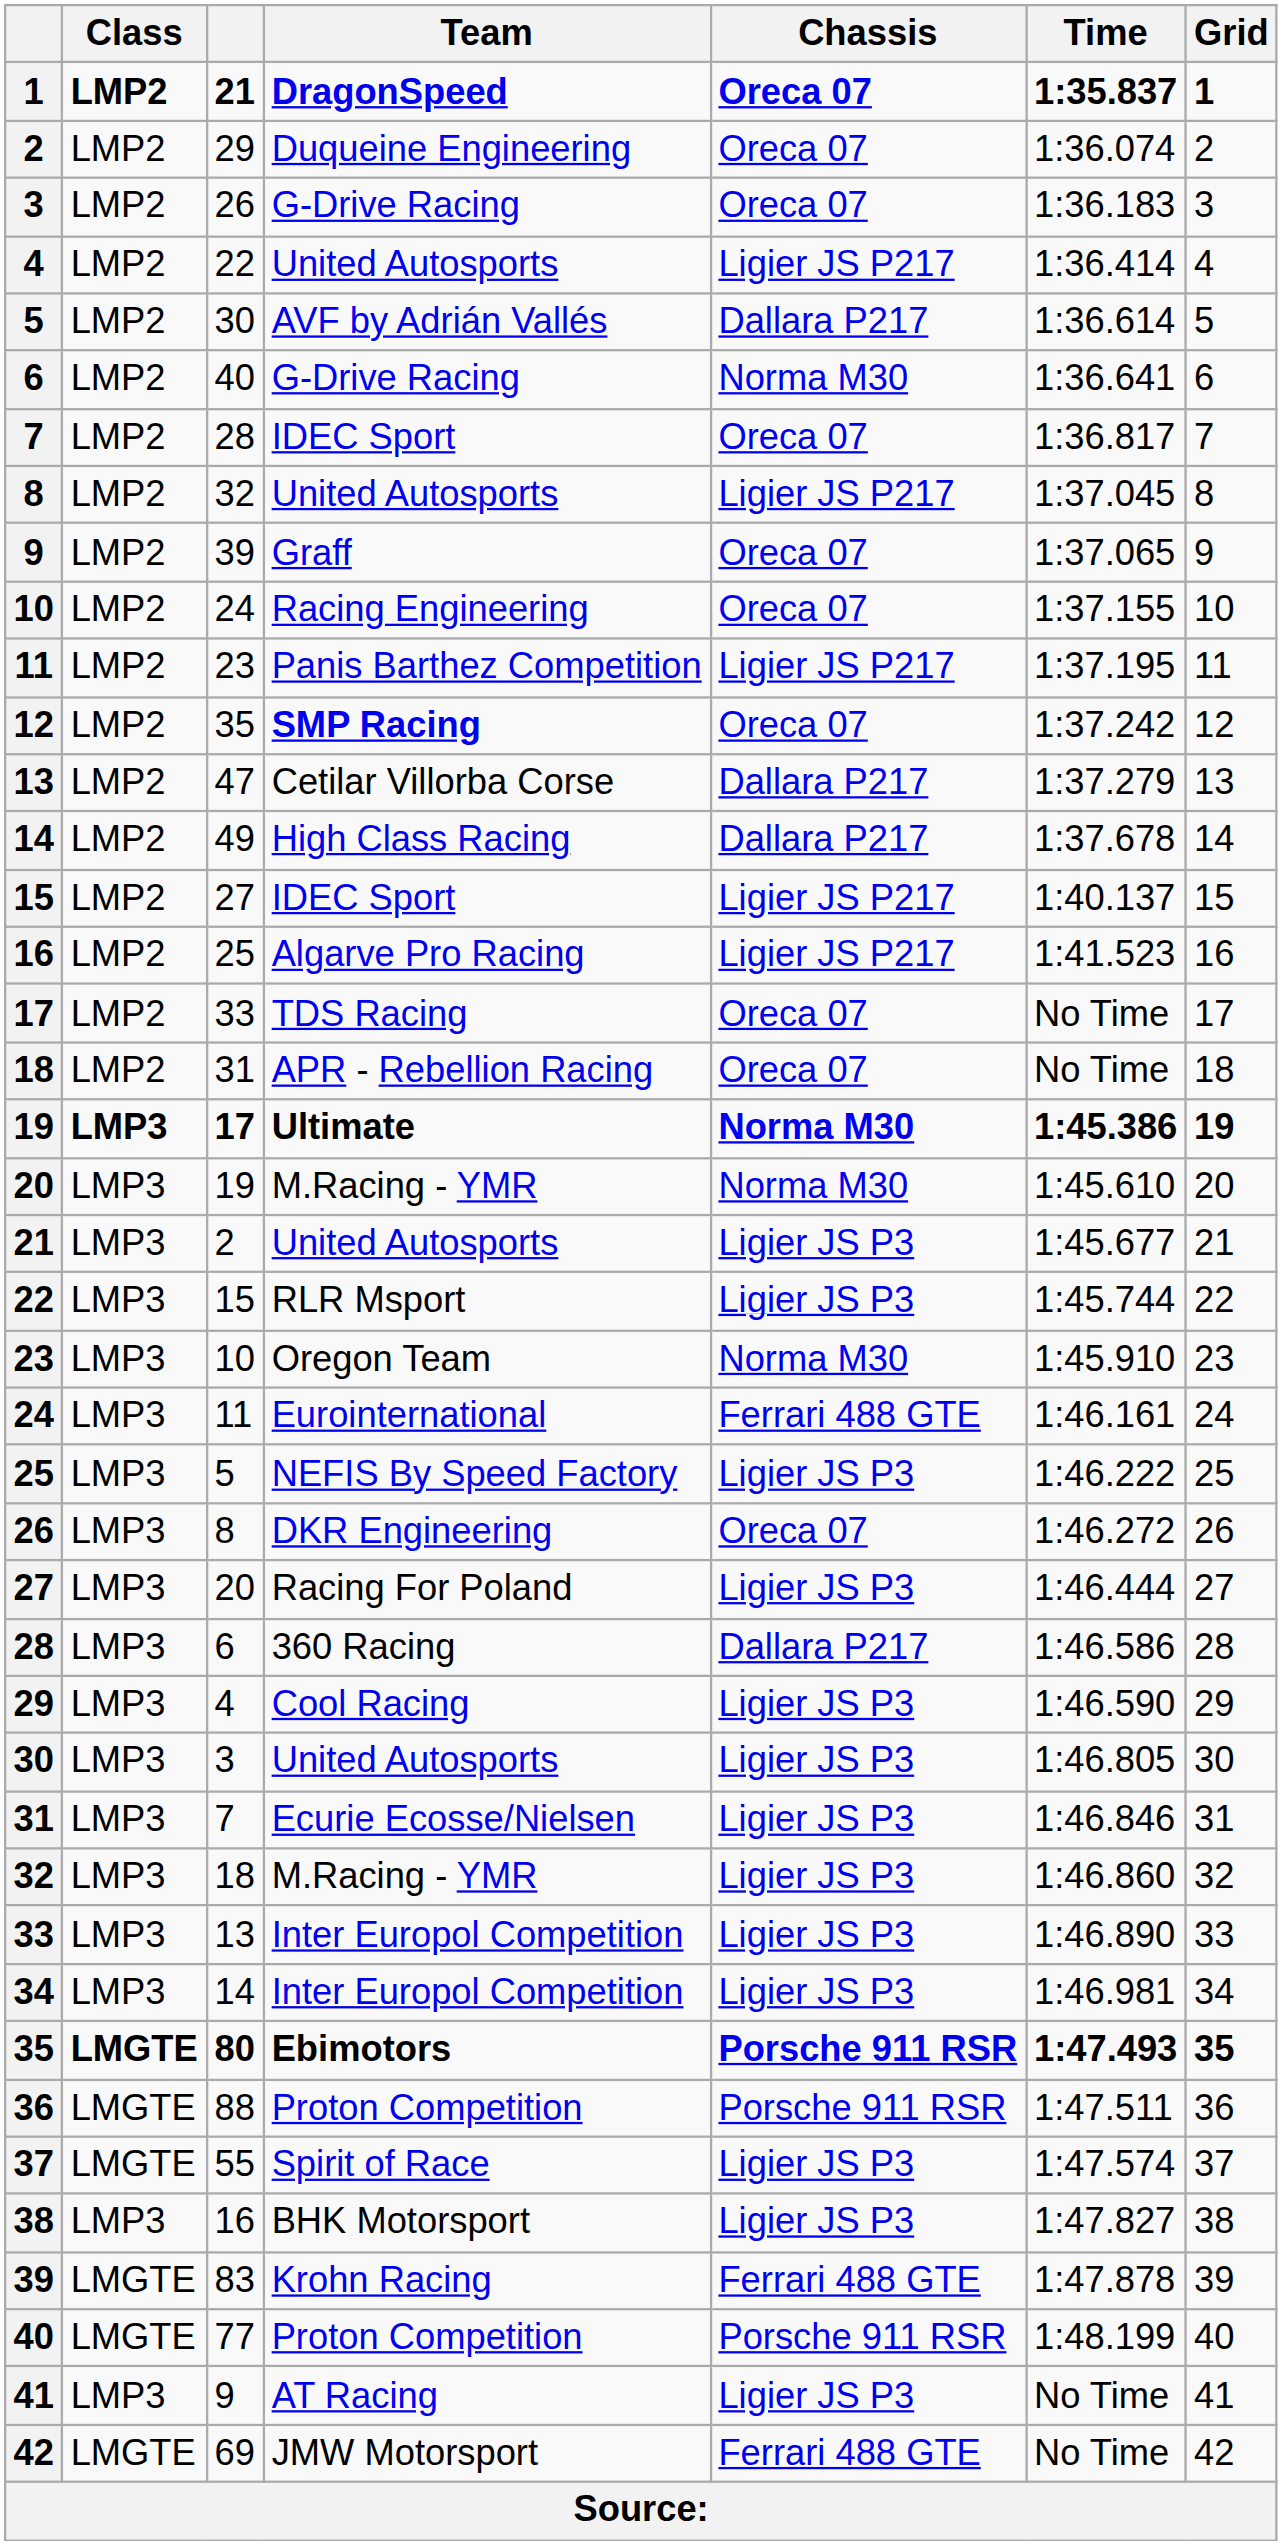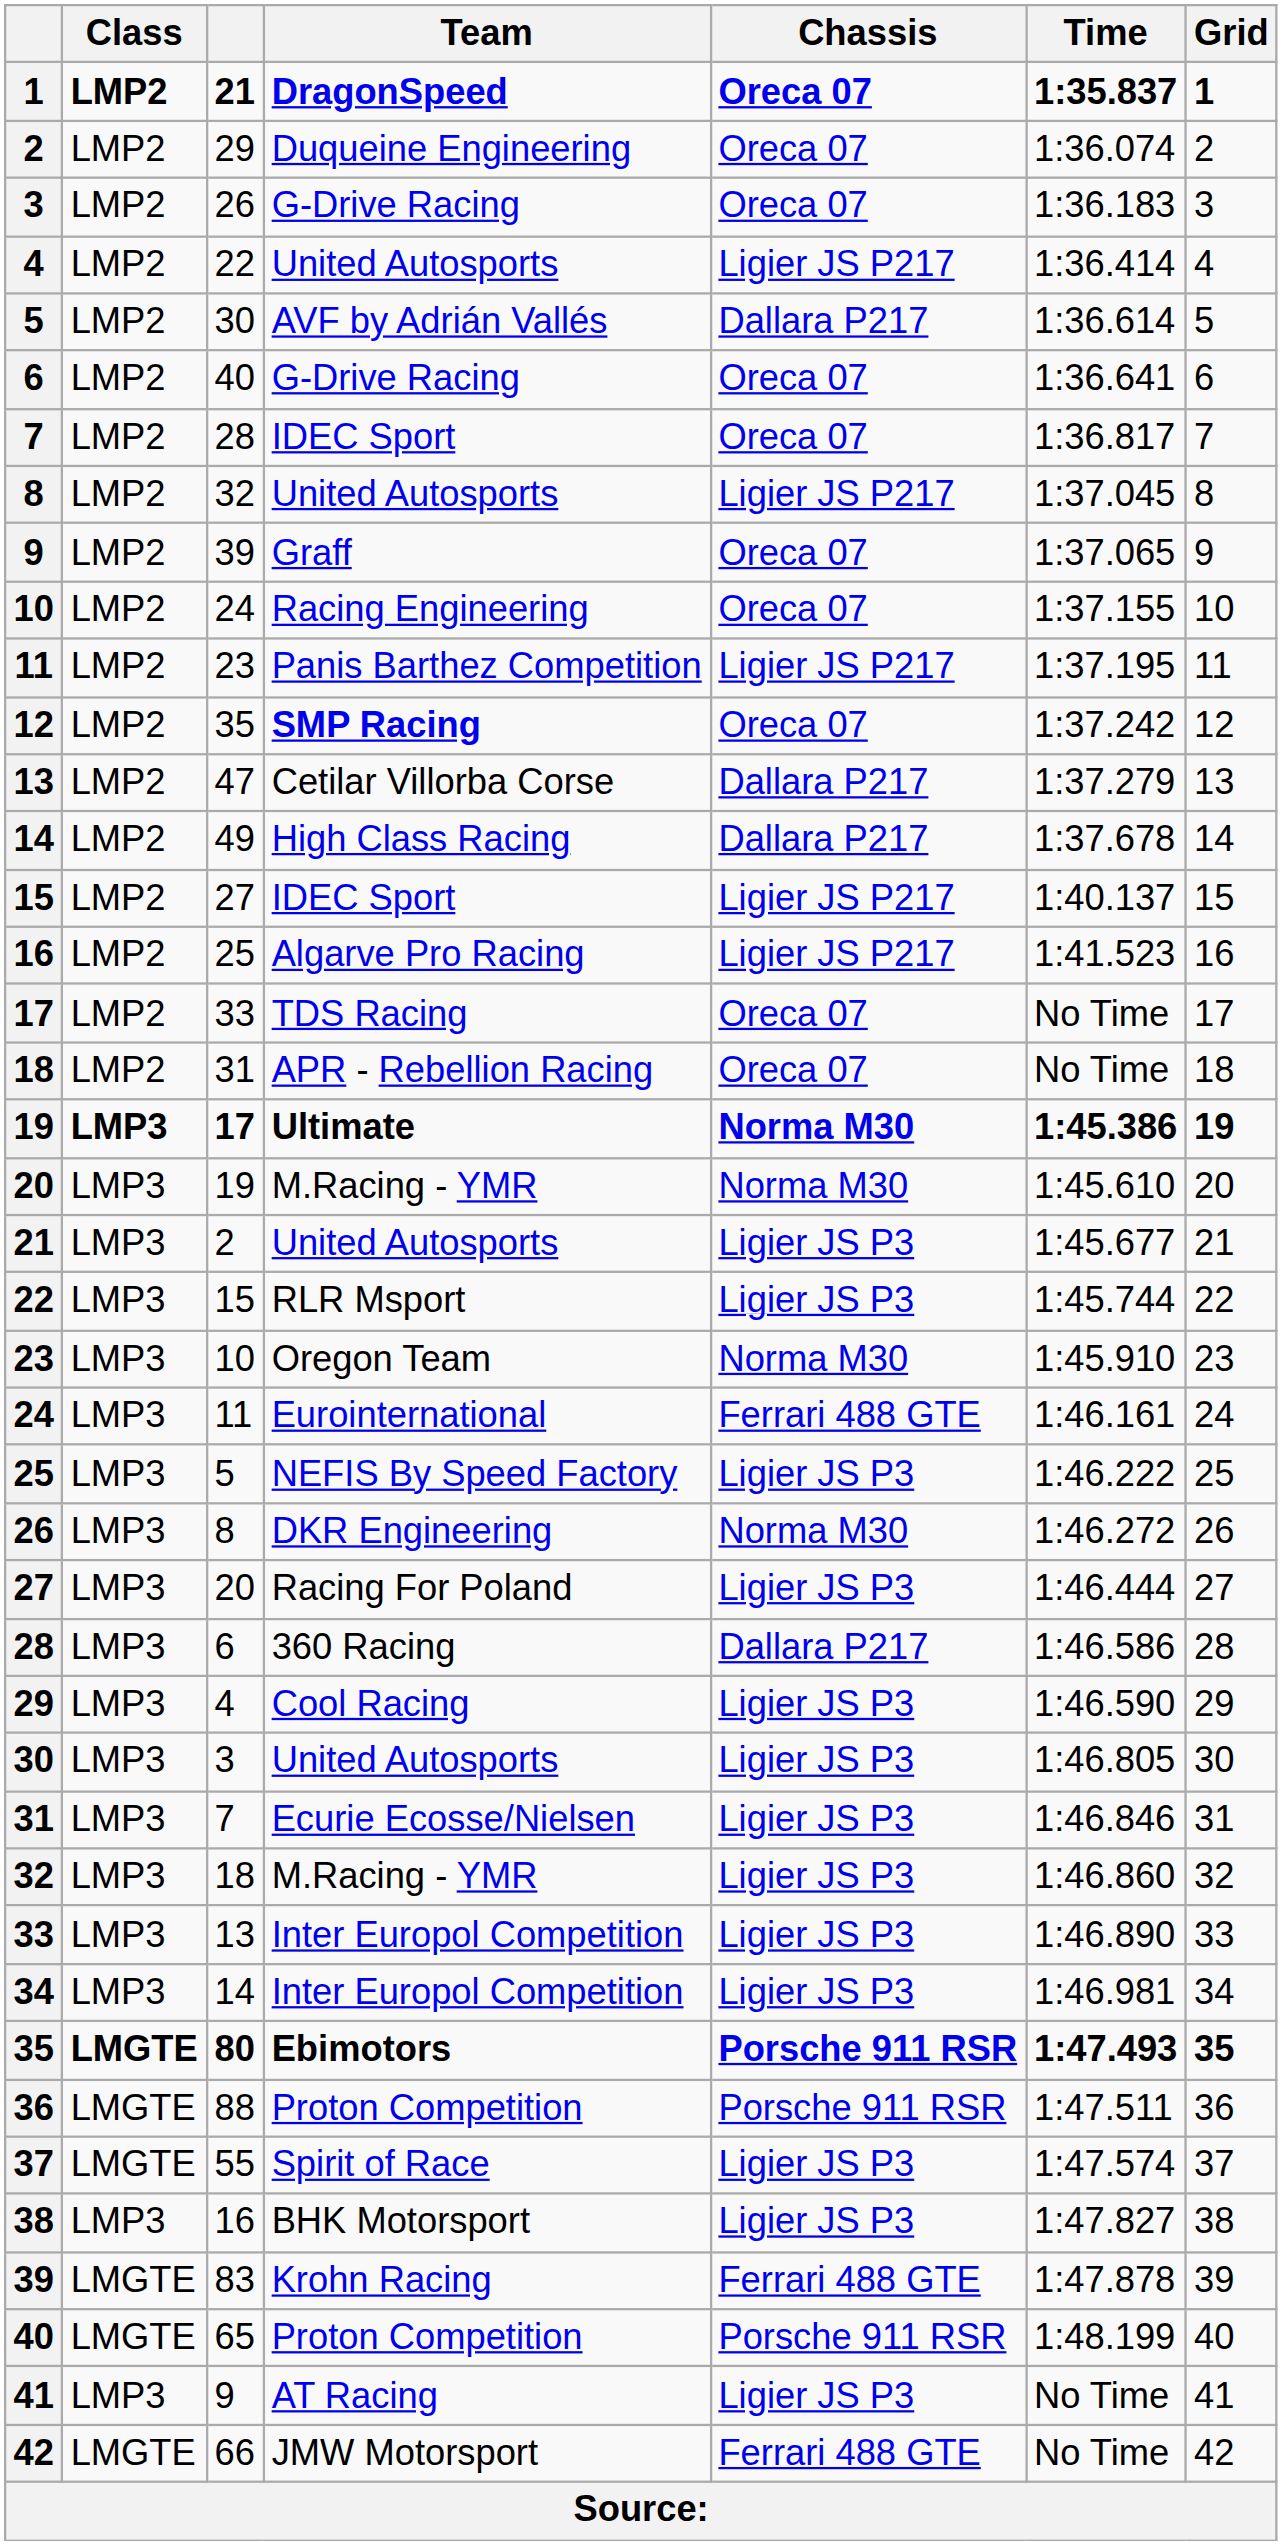(813, 378) Norma M30 -> (793, 378) Oreca 07
(793, 1530) Oreca 07 -> (813, 1530) Norma M30
(235, 2337) 77 -> (235, 2337) 65
(235, 2452) 69 -> (235, 2452) 66
